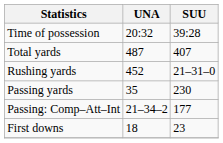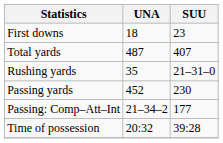rows swapped: (35, 128) <-> (53, 33)
(135, 71) 452 -> (132, 71) 35
(132, 90) 35 -> (135, 90) 452
